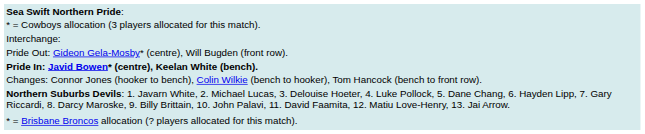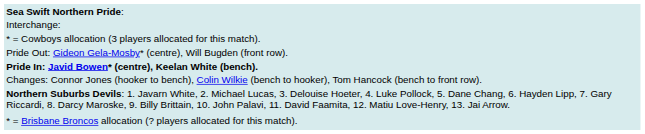(133, 25) * = Cowboys allocation (3 players allocated for this match). -> (33, 25) Interchange:
(33, 39) Interchange: -> (133, 39) * = Cowboys allocation (3 players allocated for this match).
